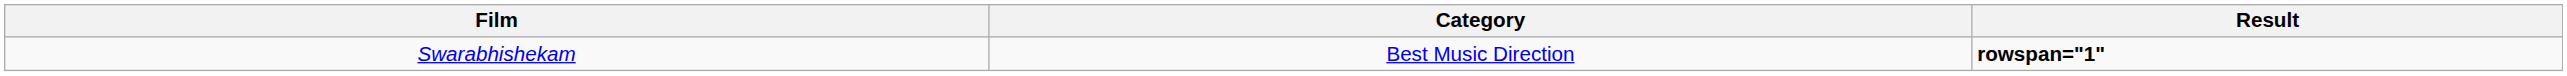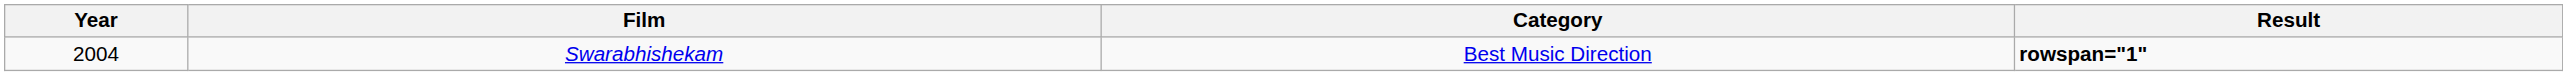+ column: (96, 20)
